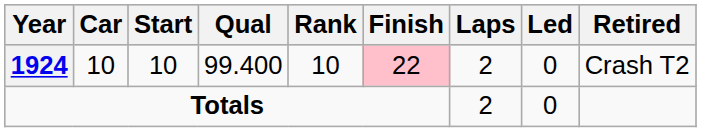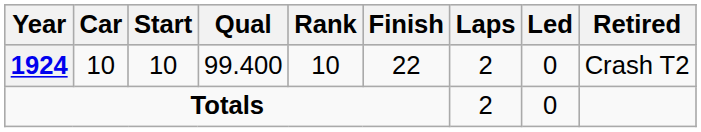(406, 65) pink background -> (406, 65) no background
